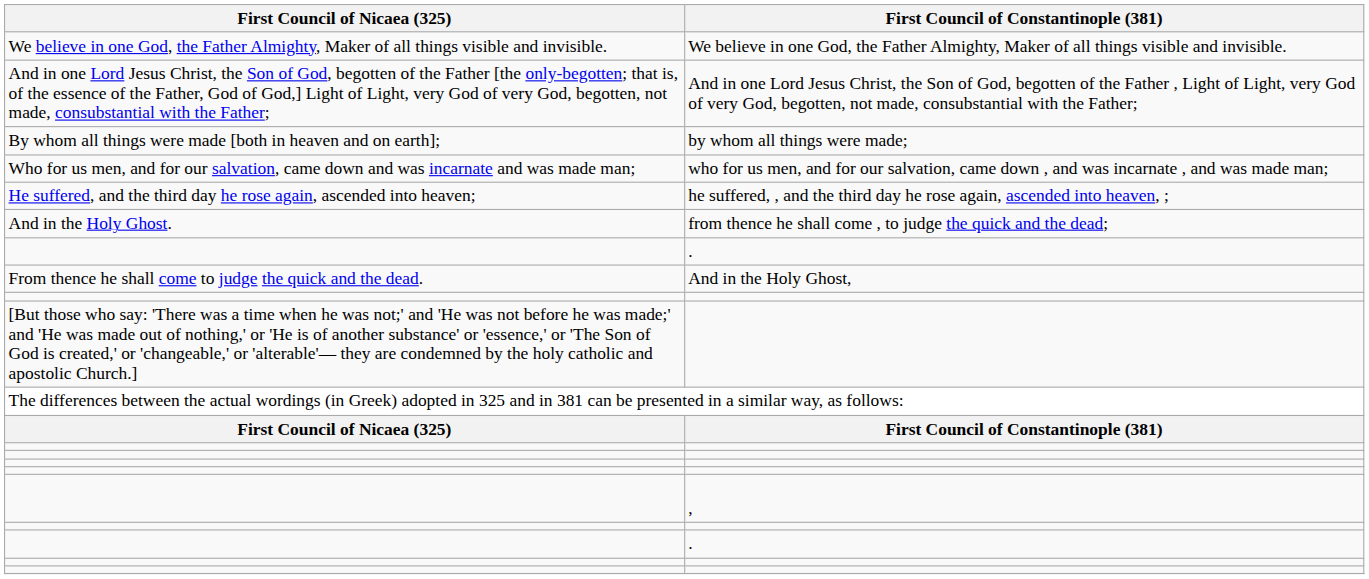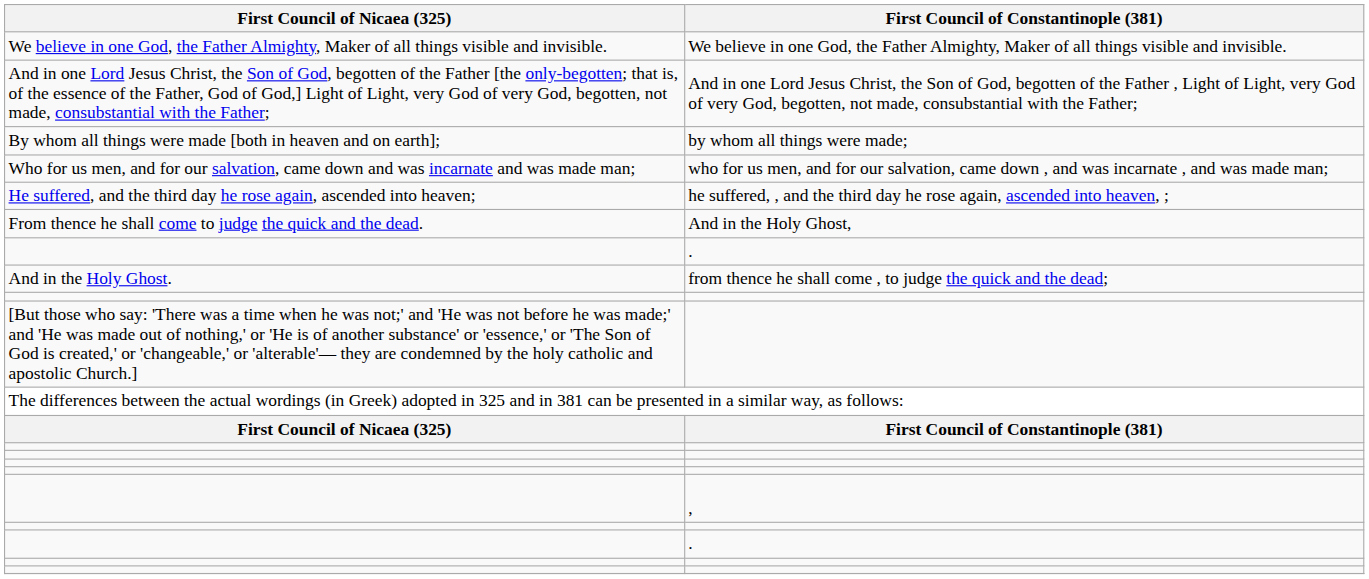(90, 223) And in the Holy Ghost. -> (216, 223) From thence he shall come to judge the quick and the dead.
(898, 223) from thence he shall come , to judge the quick and the dead; -> (770, 223) And in the Holy Ghost,
(216, 278) From thence he shall come to judge the quick and the dead. -> (90, 278) And in the Holy Ghost.
(770, 278) And in the Holy Ghost, -> (898, 278) from thence he shall come , to judge the quick and the dead;
